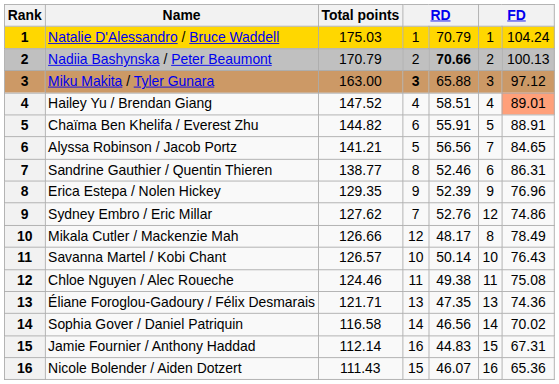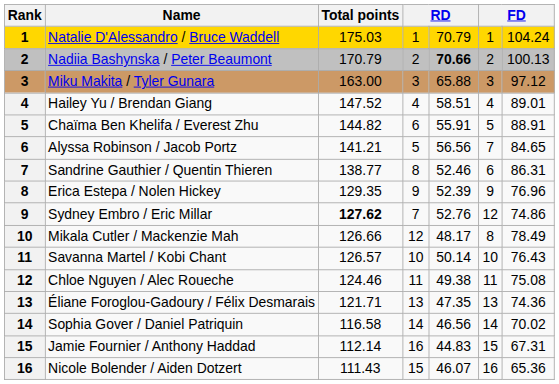(416, 81) bold -> (416, 81) normal
(528, 103) lightsalmon background -> (528, 103) no background
(360, 214) normal -> (360, 214) bold
